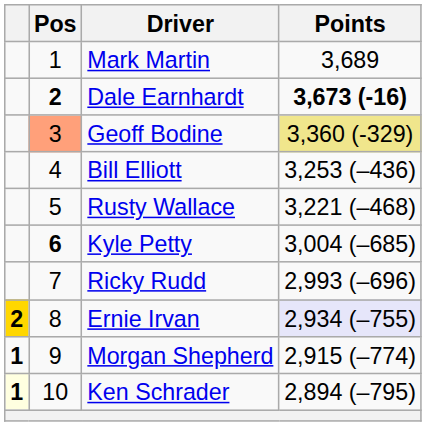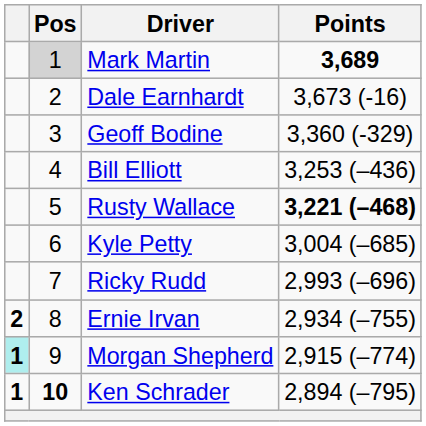(55, 60) no background -> (55, 60) lightgrey background
(350, 60) normal -> (350, 60) bold
(55, 97) bold -> (55, 97) normal
(350, 97) bold -> (350, 97) normal
(55, 134) lightsalmon background -> (55, 134) no background
(350, 134) khaki background -> (350, 134) no background
(350, 207) normal -> (350, 207) bold
(55, 244) bold -> (55, 244) normal
(17, 318) gold background -> (17, 318) no background
(350, 318) lavender background -> (350, 318) no background
(17, 355) no background -> (17, 355) paleturquoise background
(17, 392) lightyellow background -> (17, 392) no background
(55, 392) normal -> (55, 392) bold
